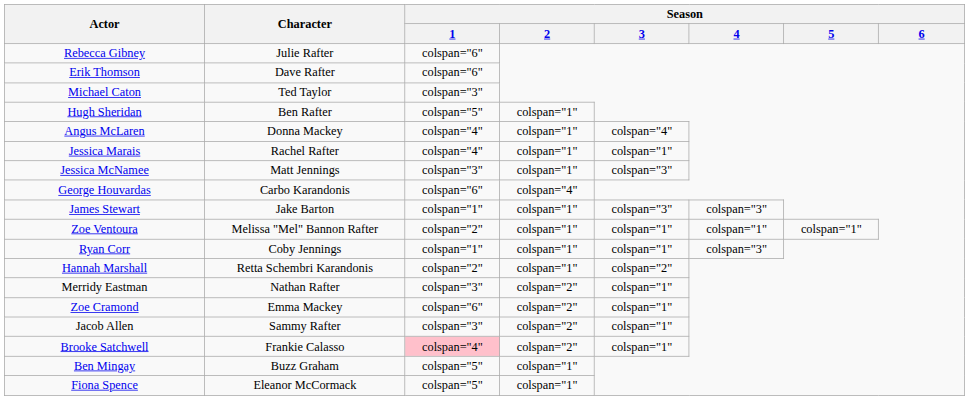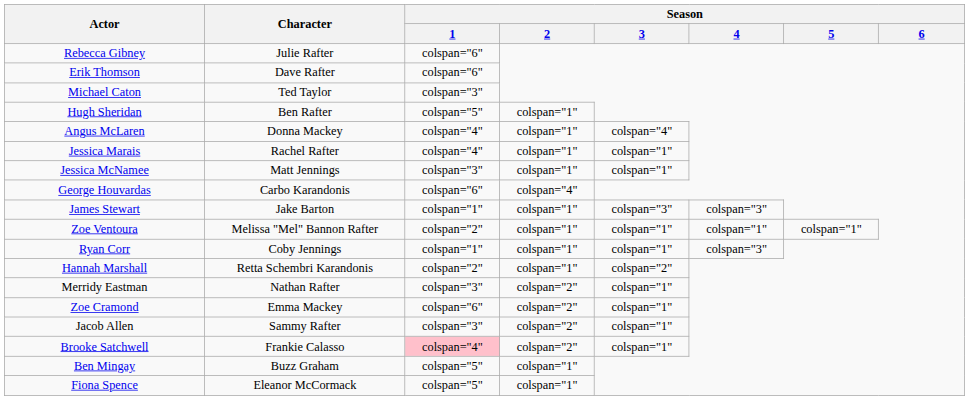(642, 170) colspan="3" -> (642, 170) colspan="1"
